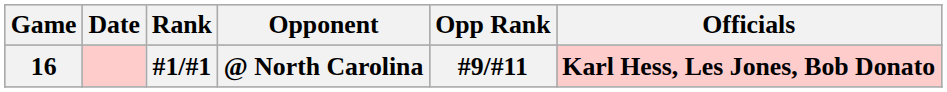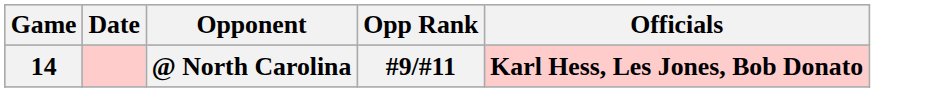- column: (182, 24)
(44, 65) 16 -> (44, 65) 14
